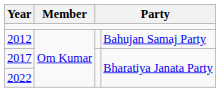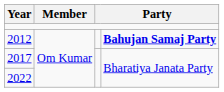(155, 39) normal -> (160, 39) bold
